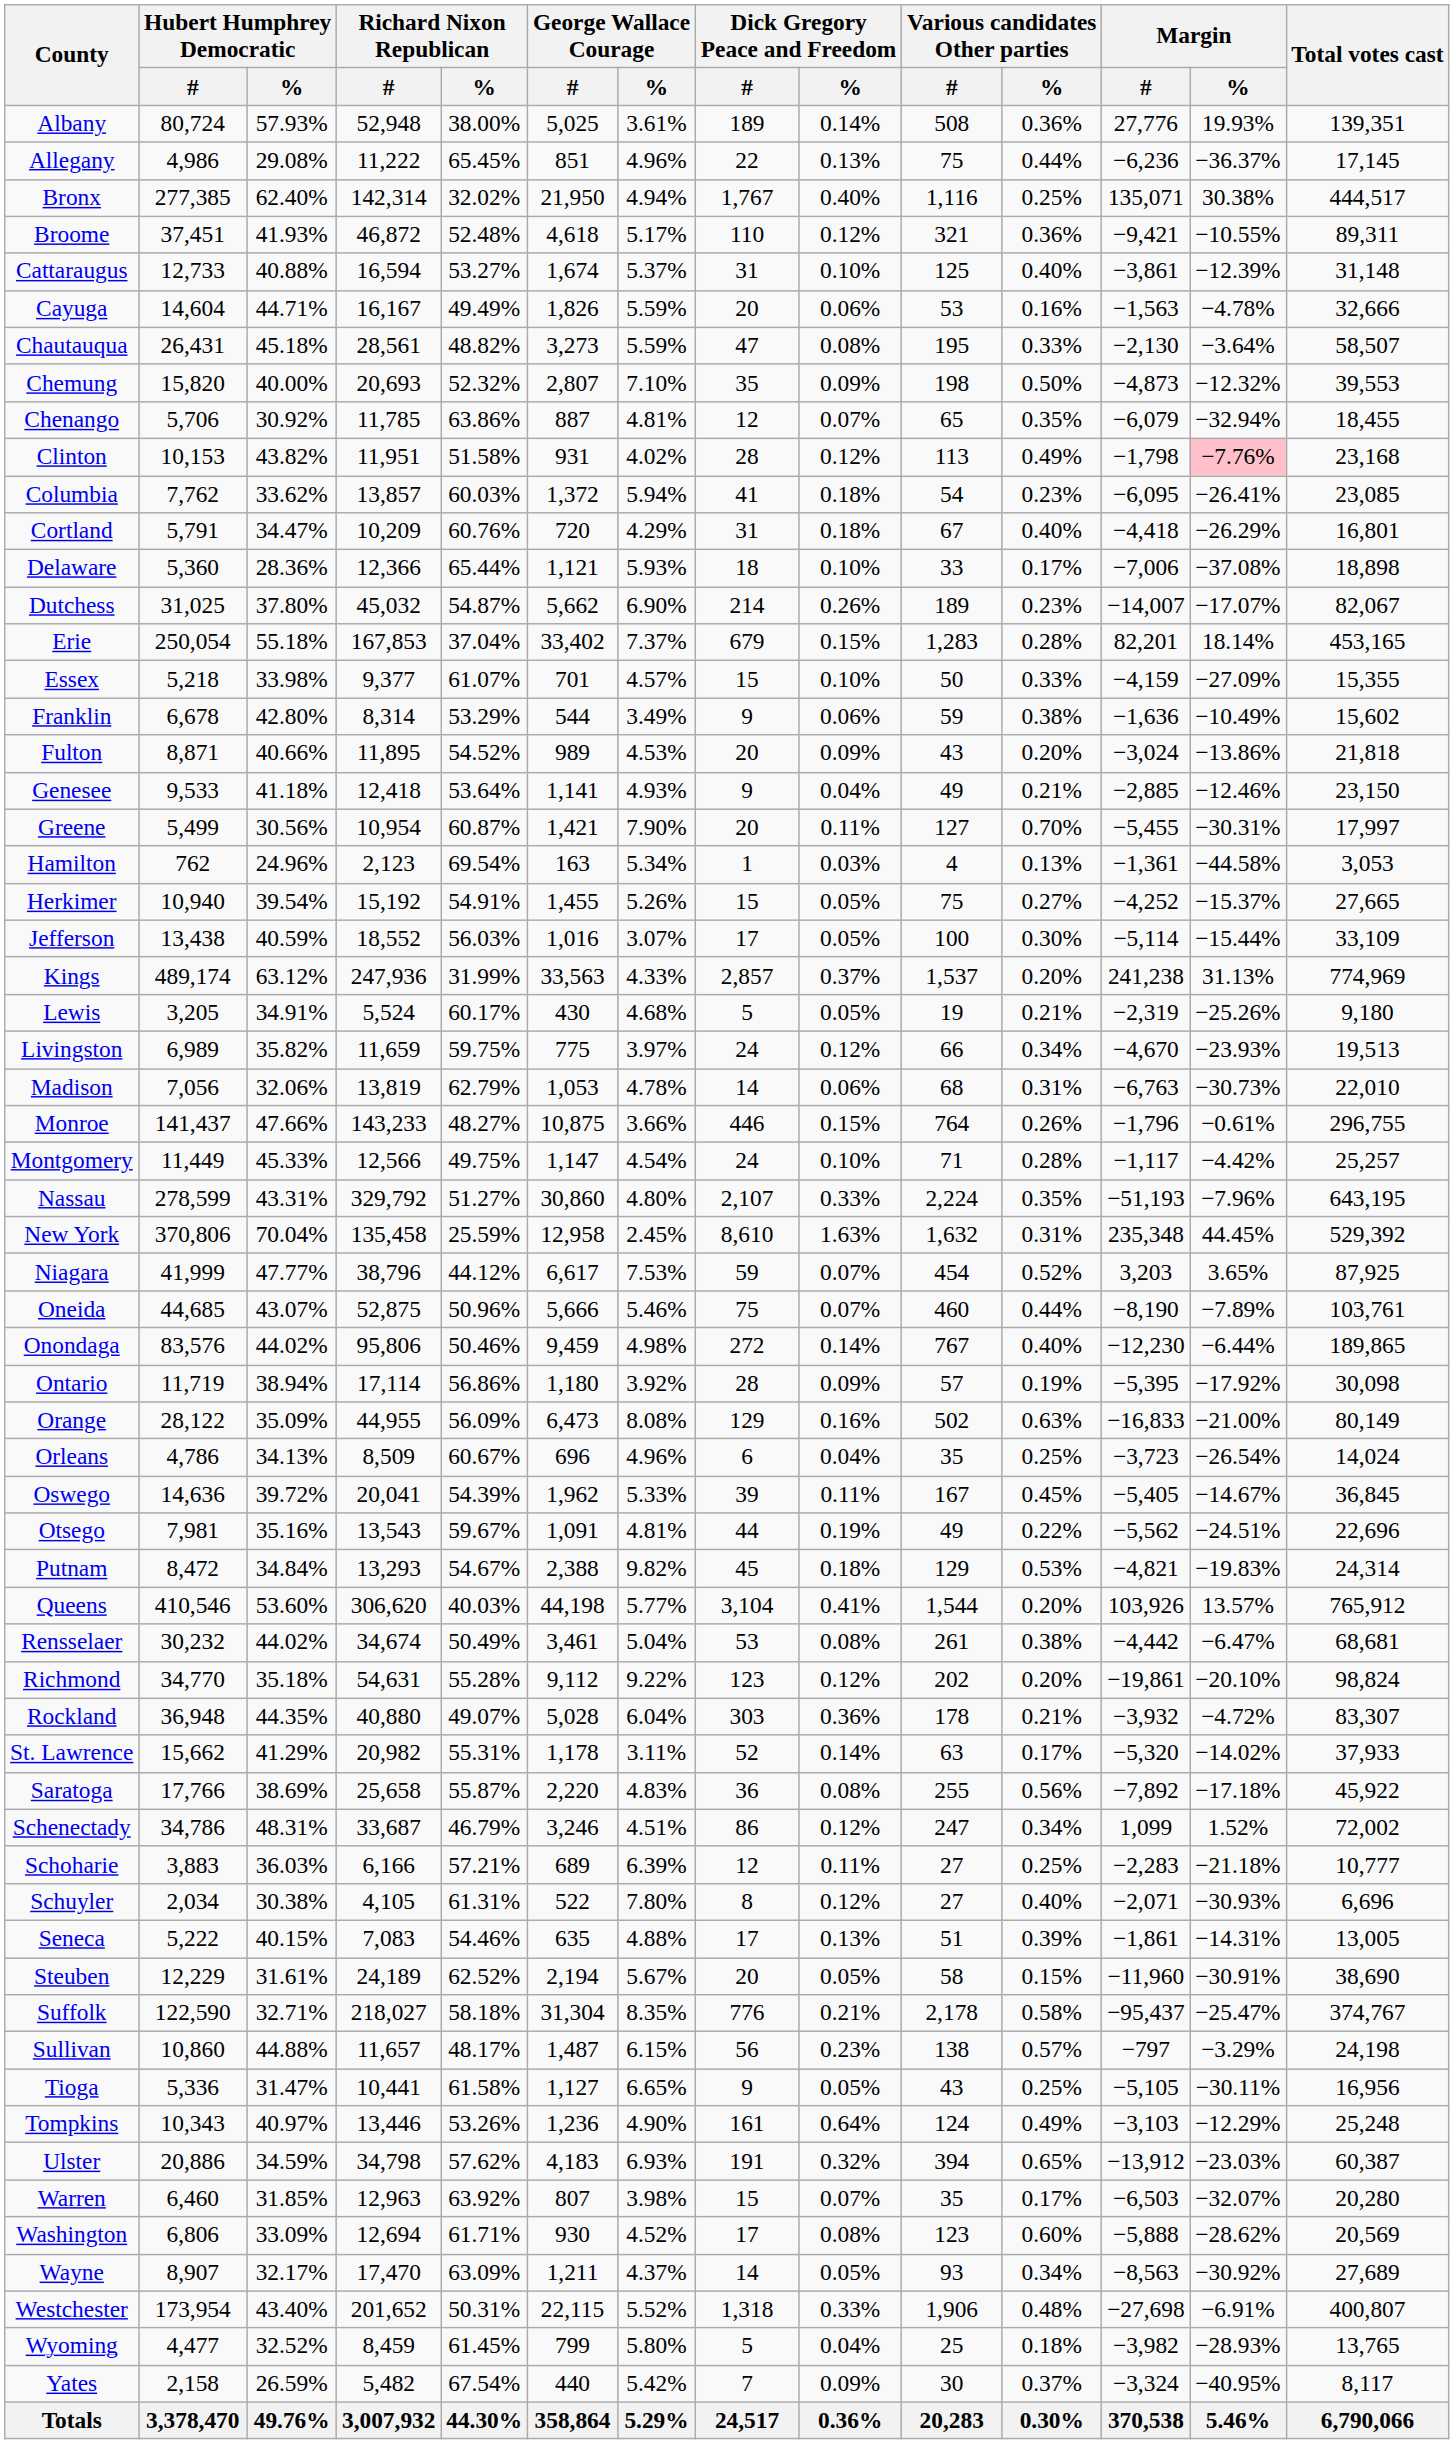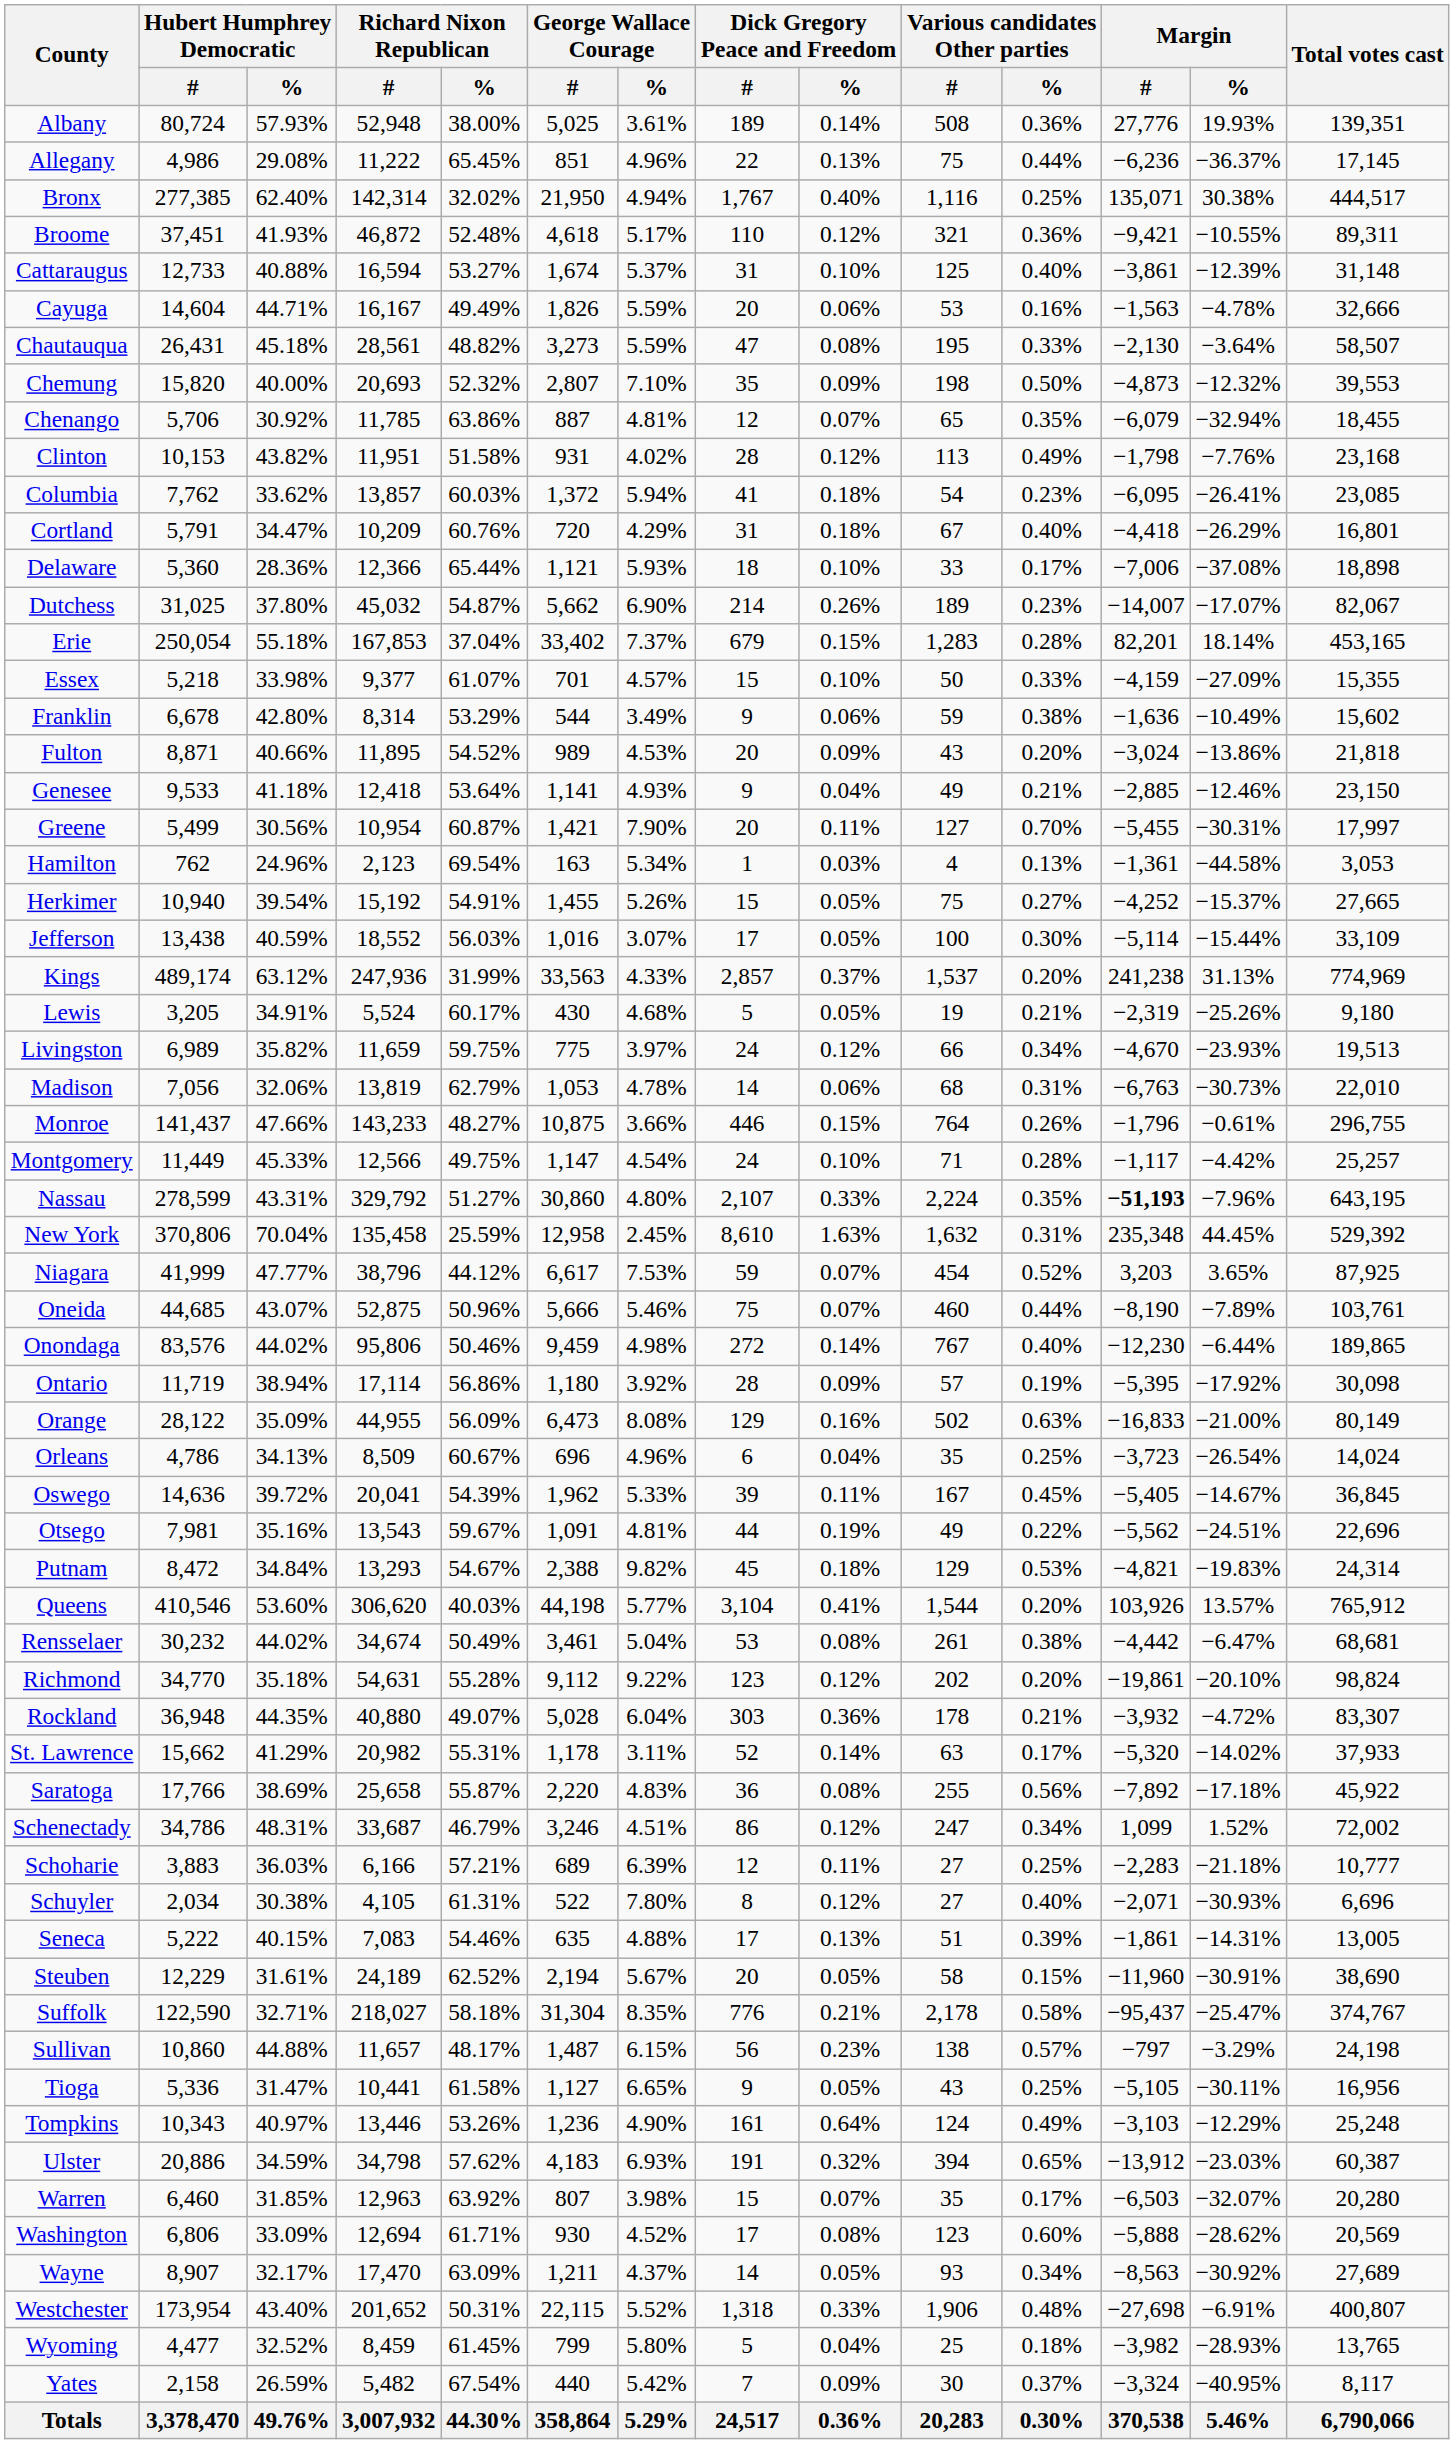(1238, 456) pink background -> (1238, 456) no background
(1146, 1197) normal -> (1146, 1197) bold
